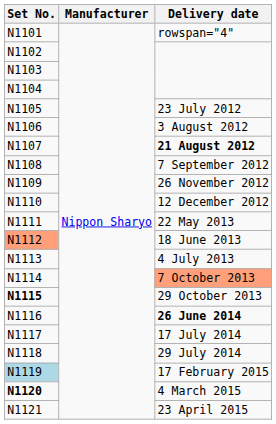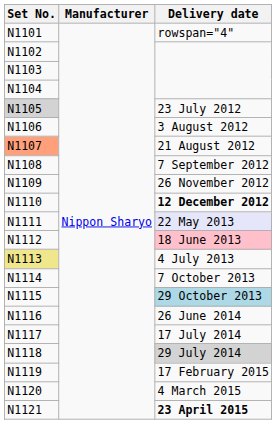(25, 108) no background -> (25, 108) lightgrey background
(25, 146) no background -> (25, 146) lightsalmon background
(206, 146) bold -> (206, 146) normal
(213, 202) normal -> (213, 202) bold
(196, 221) no background -> (196, 221) lavender background
(25, 240) lightsalmon background -> (25, 240) no background
(199, 240) no background -> (199, 240) pink background
(25, 259) no background -> (25, 259) khaki background
(206, 278) lightsalmon background -> (206, 278) no background
(25, 297) bold -> (25, 297) normal
(210, 297) no background -> (210, 297) lightblue background
(199, 316) bold -> (199, 316) normal
(199, 353) no background -> (199, 353) lightgrey background
(25, 372) lightblue background -> (25, 372) no background
(25, 391) bold -> (25, 391) normal
(203, 410) normal -> (203, 410) bold
